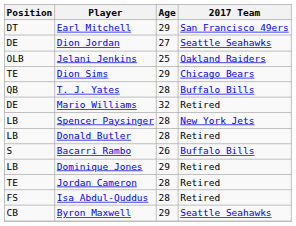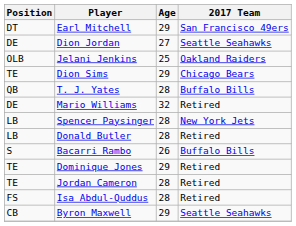(12, 167) LB -> (12, 167) TE
